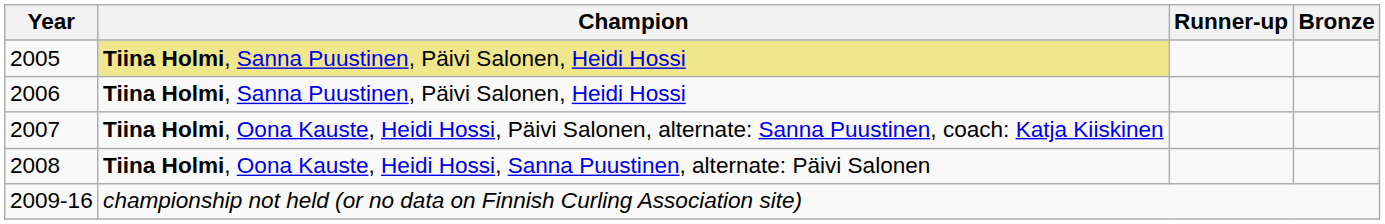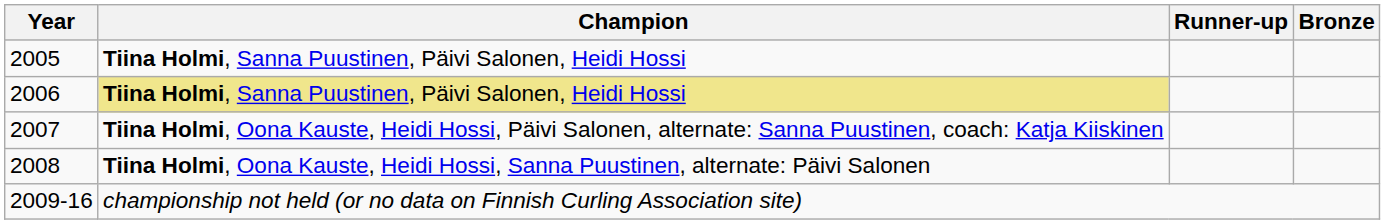(394, 58) khaki background -> (394, 58) no background
(394, 93) no background -> (394, 93) khaki background
